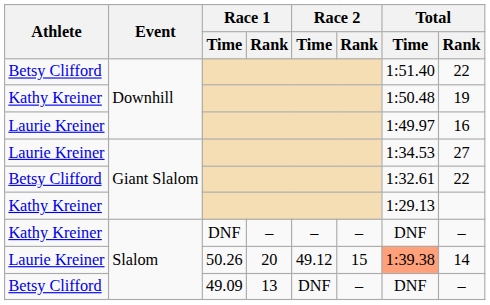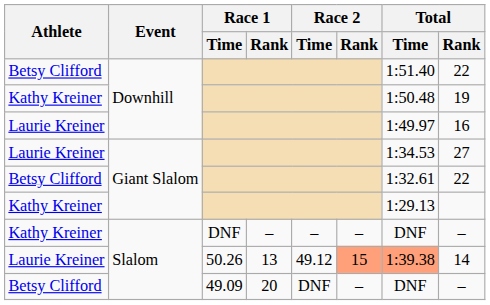(269, 259) 20 -> (269, 259) 13
(359, 259) no background -> (359, 259) lightsalmon background
(269, 286) 13 -> (269, 286) 20
